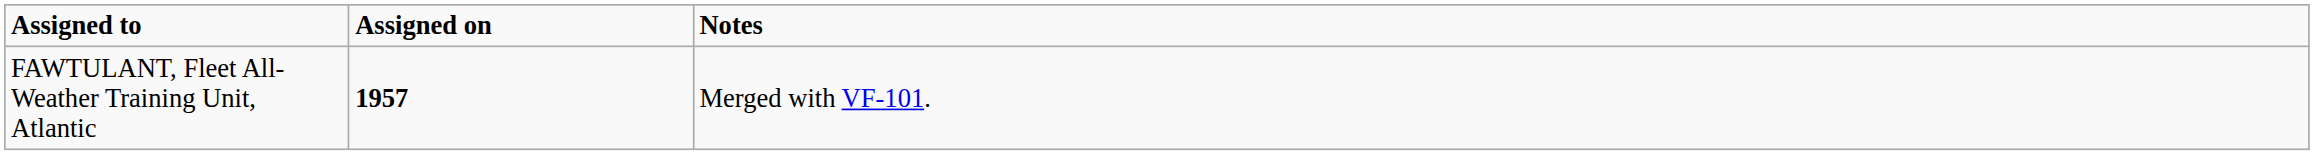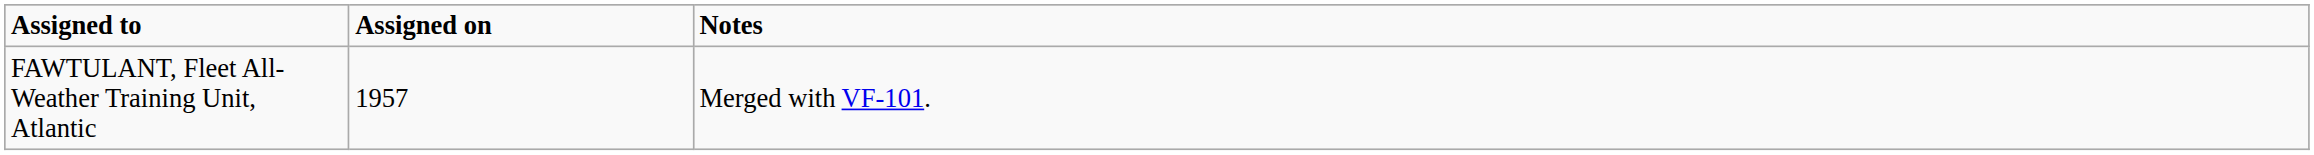(382, 97) bold -> (382, 97) normal
